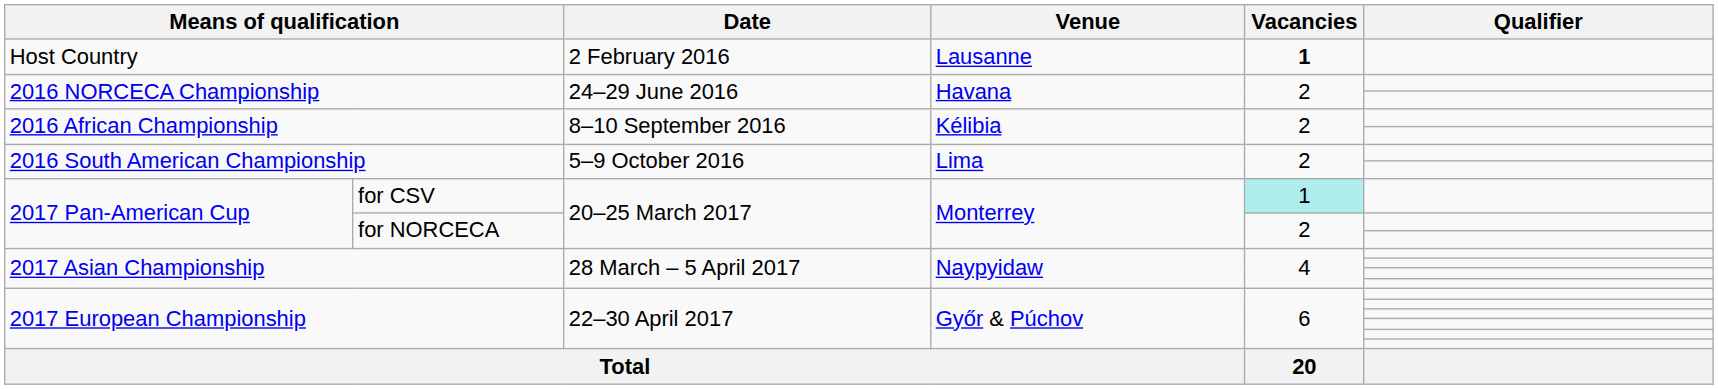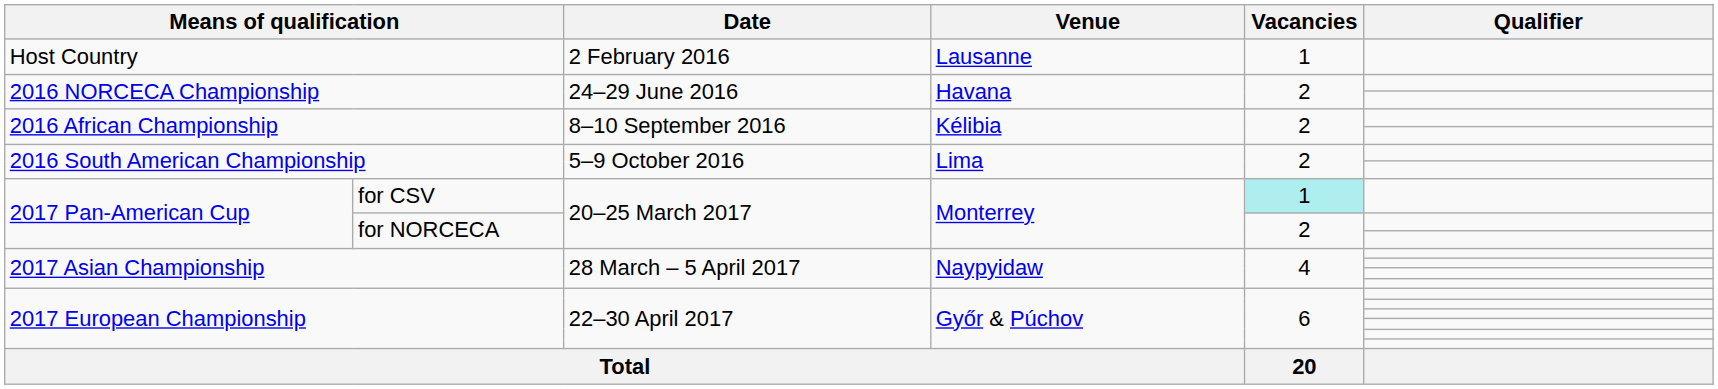(1304, 56) bold -> (1304, 56) normal
